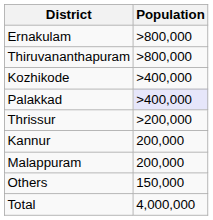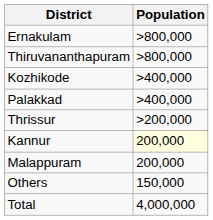(164, 99) lavender background -> (164, 99) no background
(160, 141) no background -> (160, 141) lightyellow background
